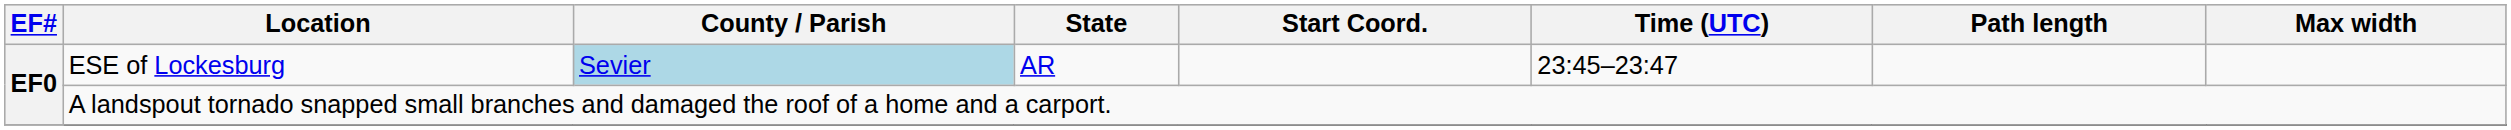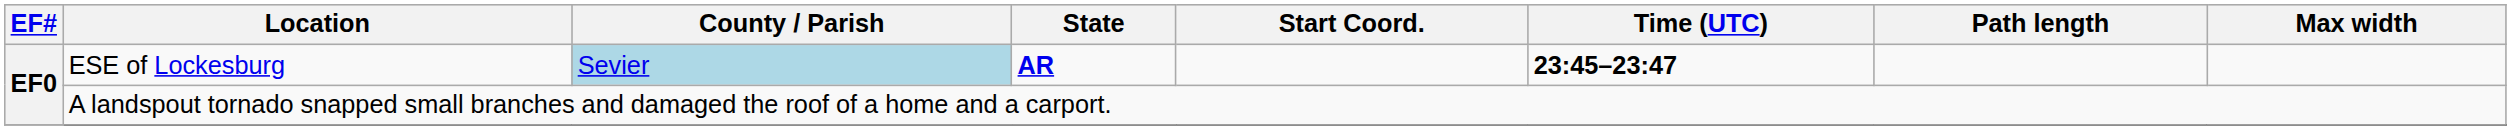(1038, 64) normal -> (1036, 64) bold
(1608, 64) normal -> (1605, 64) bold
